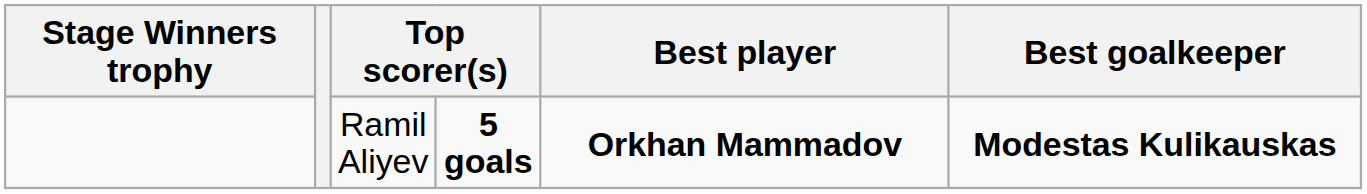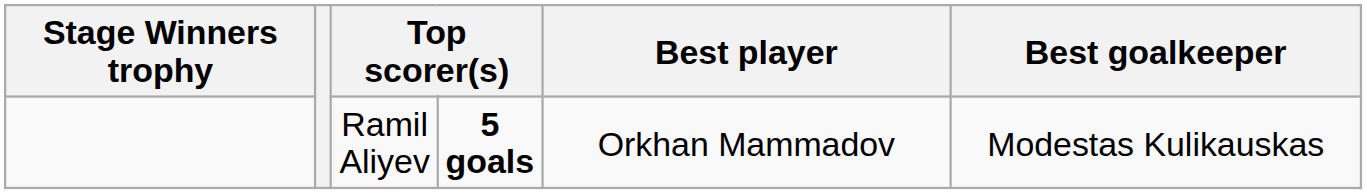(745, 143) bold -> (746, 143) normal
(1155, 143) bold -> (1156, 143) normal
